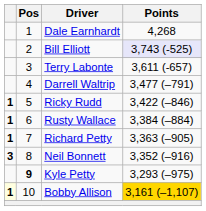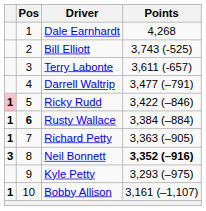(162, 49) lavender background -> (162, 49) no background
(10, 102) no background -> (10, 102) pink background
(29, 120) normal -> (29, 120) bold
(162, 156) normal -> (162, 156) bold
(29, 174) bold -> (29, 174) normal
(10, 192) lightyellow background -> (10, 192) no background
(162, 192) gold background -> (162, 192) no background
